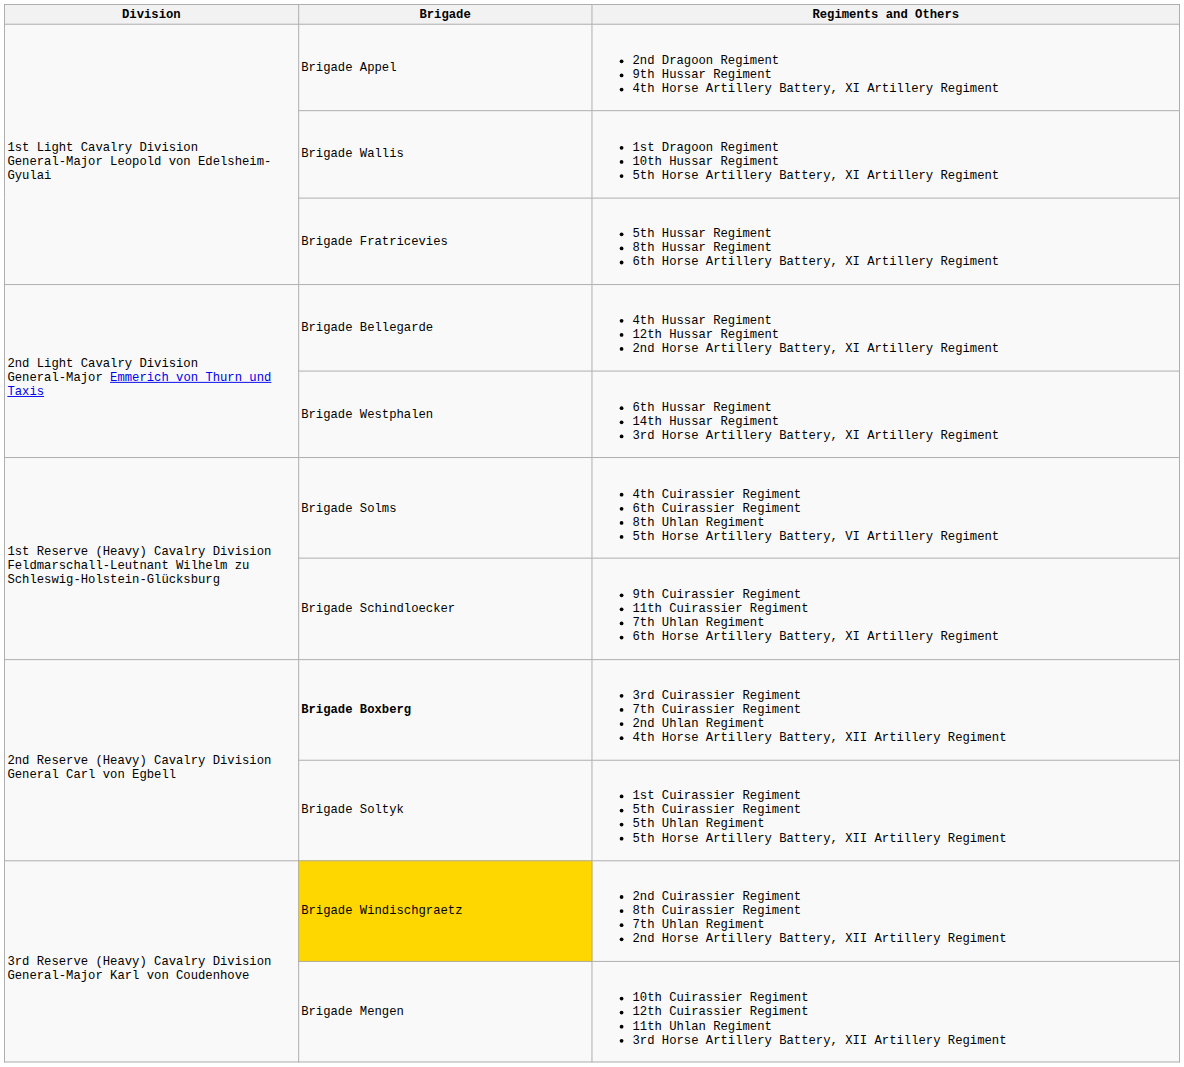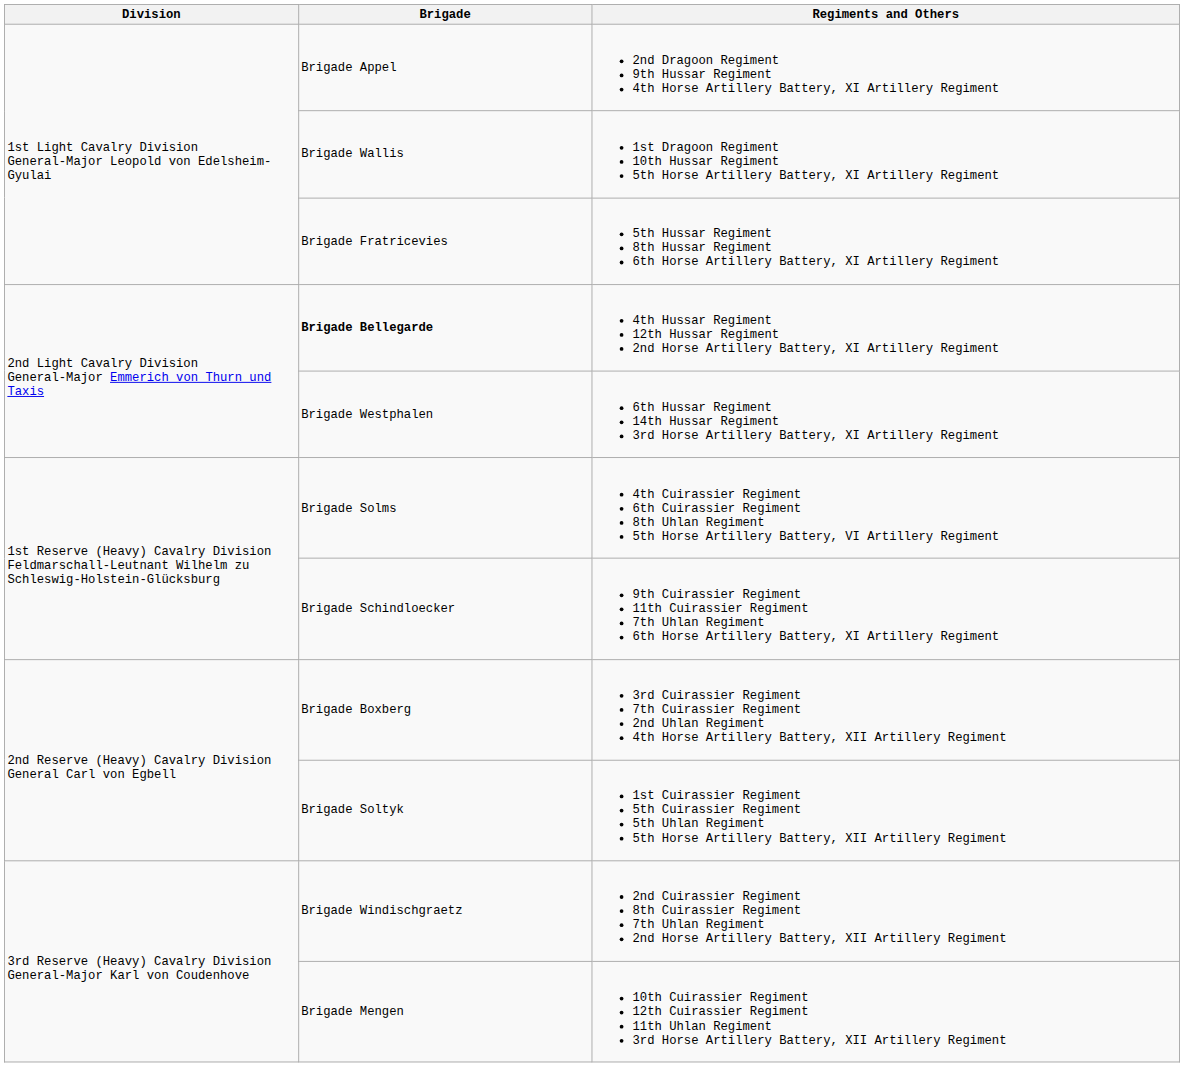(367, 328) normal -> (367, 328) bold
(356, 710) bold -> (356, 710) normal
(382, 911) gold background -> (382, 911) no background
